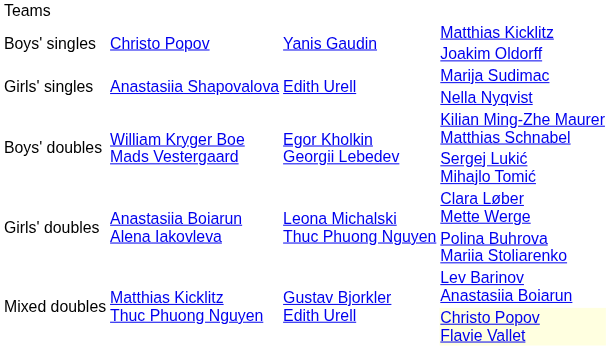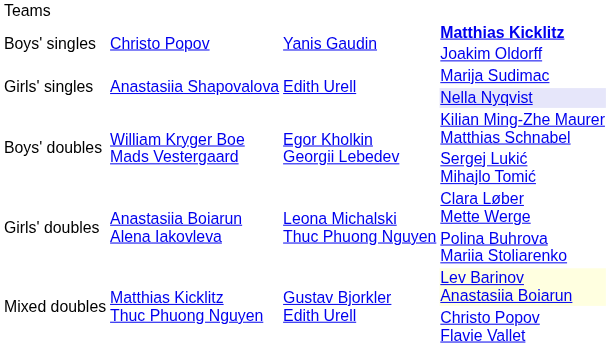(497, 32) normal -> (502, 32) bold
(487, 98) no background -> (487, 98) lavender background
(506, 287) no background -> (506, 287) lightyellow background
(490, 326) lightyellow background -> (490, 326) no background
